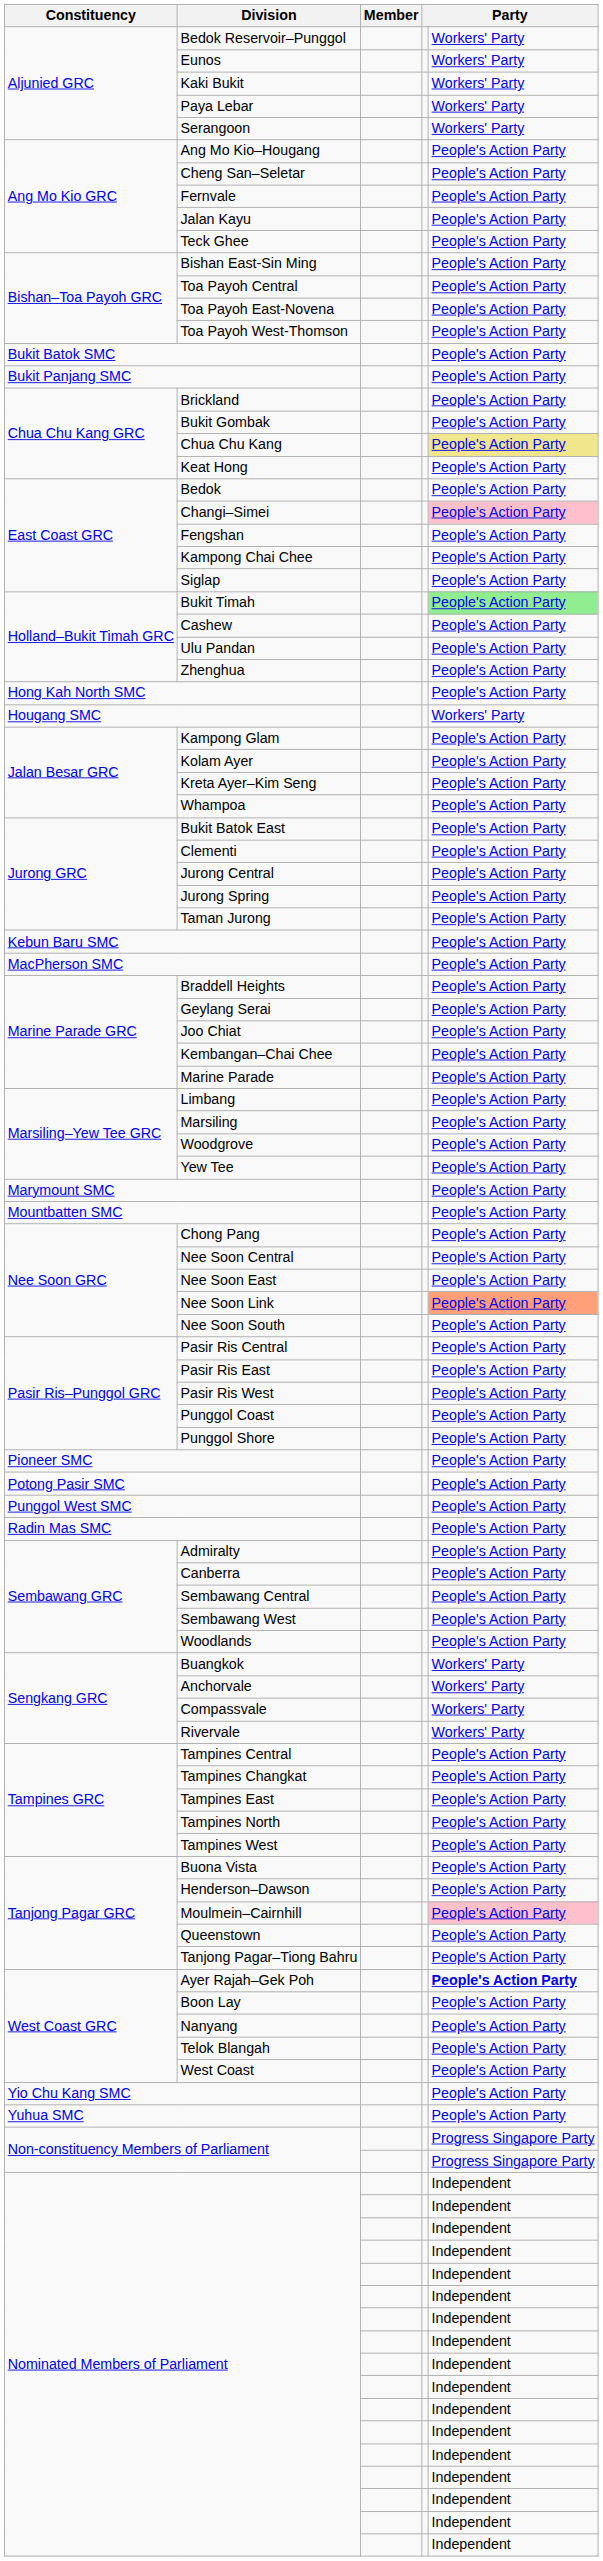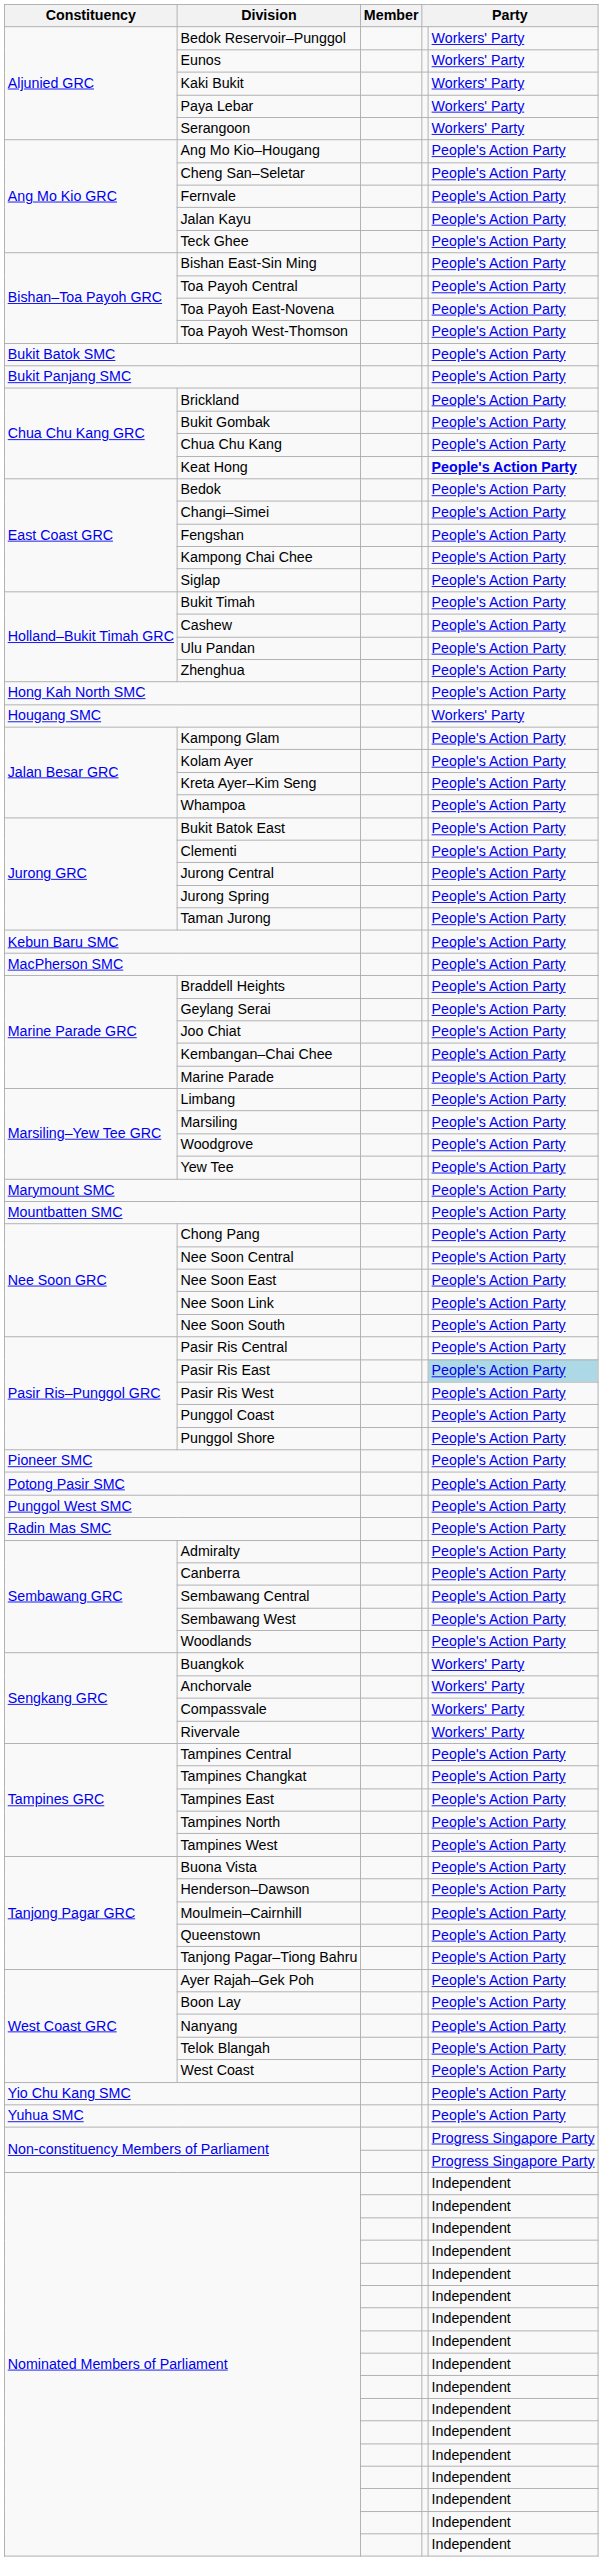(499, 444) khaki background -> (499, 444) no background
(499, 467) normal -> (504, 467) bold
(499, 512) pink background -> (499, 512) no background
(499, 602) lightgreen background -> (499, 602) no background
(499, 1303) lightsalmon background -> (499, 1303) no background
(499, 1370) no background -> (499, 1370) lightblue background
(499, 1912) pink background -> (499, 1912) no background
(504, 1980) bold -> (499, 1980) normal
